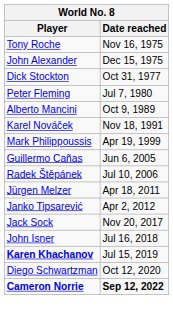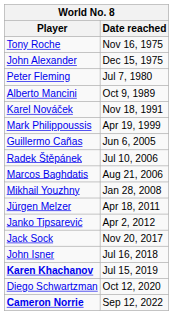- row: (38, 77)
+ row: (47, 174)
+ row: (43, 190)
(133, 287) bold -> (133, 303) normal
